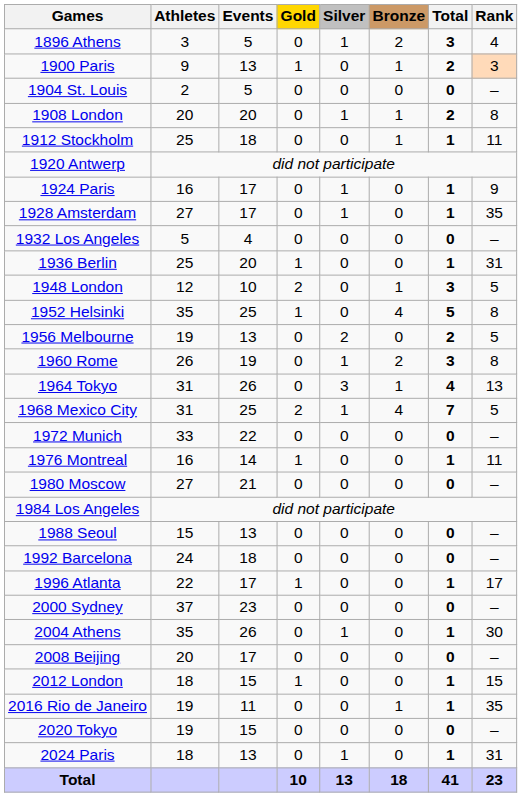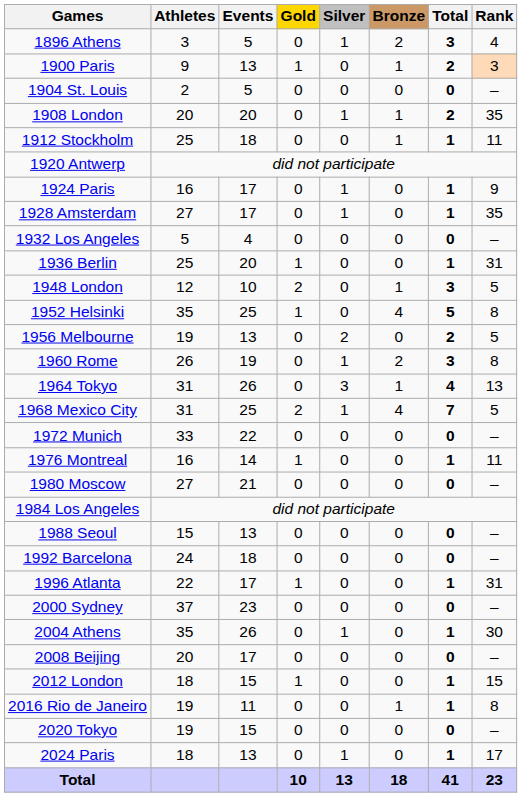(494, 115) 8 -> (494, 115) 35
(494, 582) 17 -> (494, 582) 31
(494, 705) 35 -> (494, 705) 8
(494, 755) 31 -> (494, 755) 17
